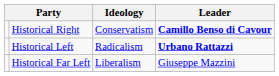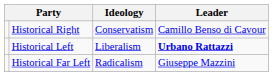(215, 29) bold -> (212, 29) normal
(119, 46) Radicalism -> (118, 46) Liberalism
(118, 63) Liberalism -> (119, 63) Radicalism
